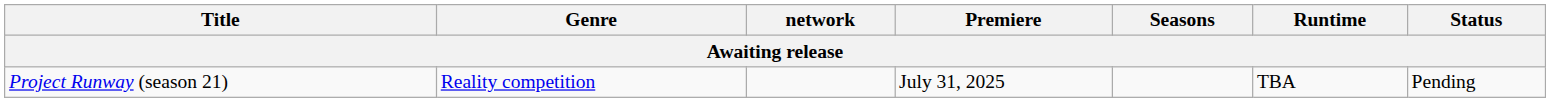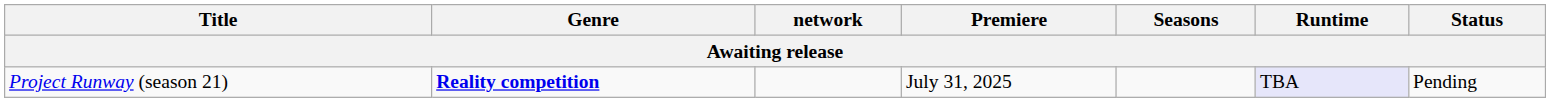(518, 81) normal -> (518, 81) bold
(1276, 81) no background -> (1280, 81) lavender background
